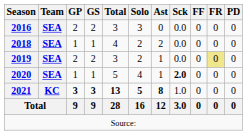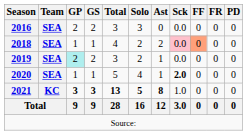(180, 43) no background -> (180, 43) pink background
(198, 43) no background -> (198, 43) lightsalmon background
(75, 59) no background -> (75, 59) paleturquoise background
(216, 59) khaki background -> (216, 59) no background
